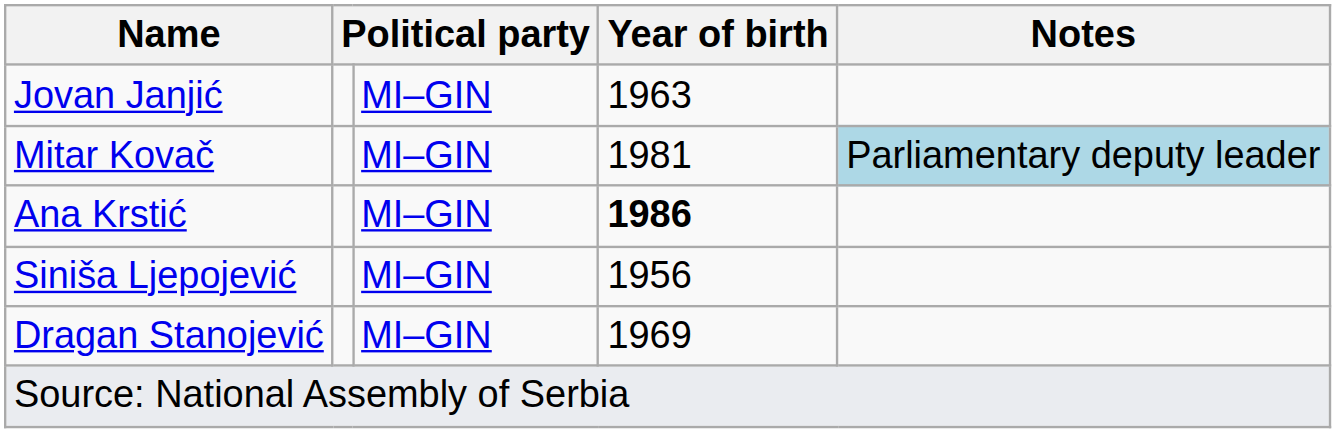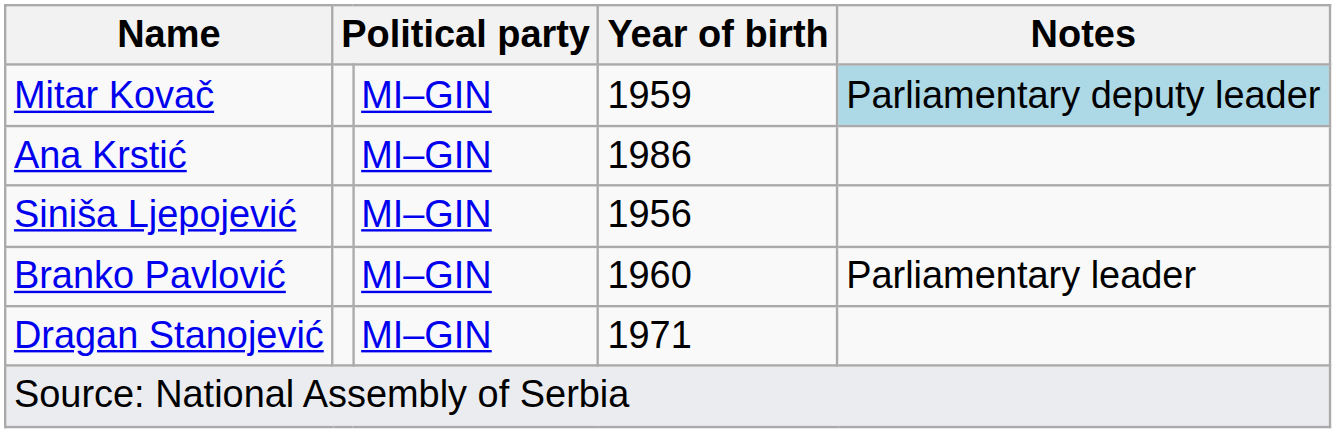- row: (118, 94)
(650, 154) 1981 -> (650, 94) 1959
(650, 214) bold -> (650, 154) normal
+ row: (150, 275)
(650, 335) 1969 -> (650, 335) 1971
